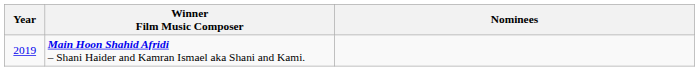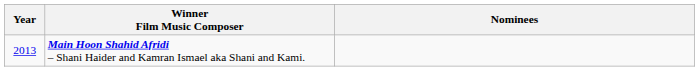(25, 50) 2019 -> (25, 50) 2013
